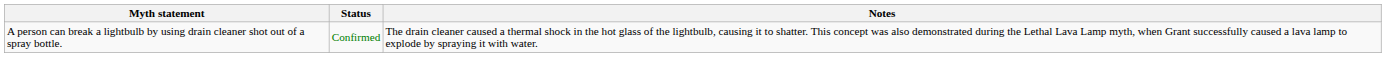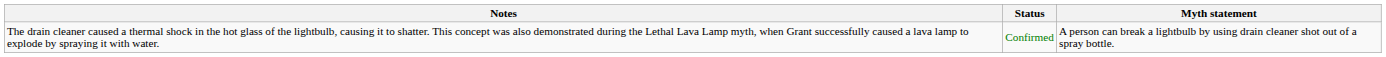columns swapped: (167, 13) <-> (882, 13)
